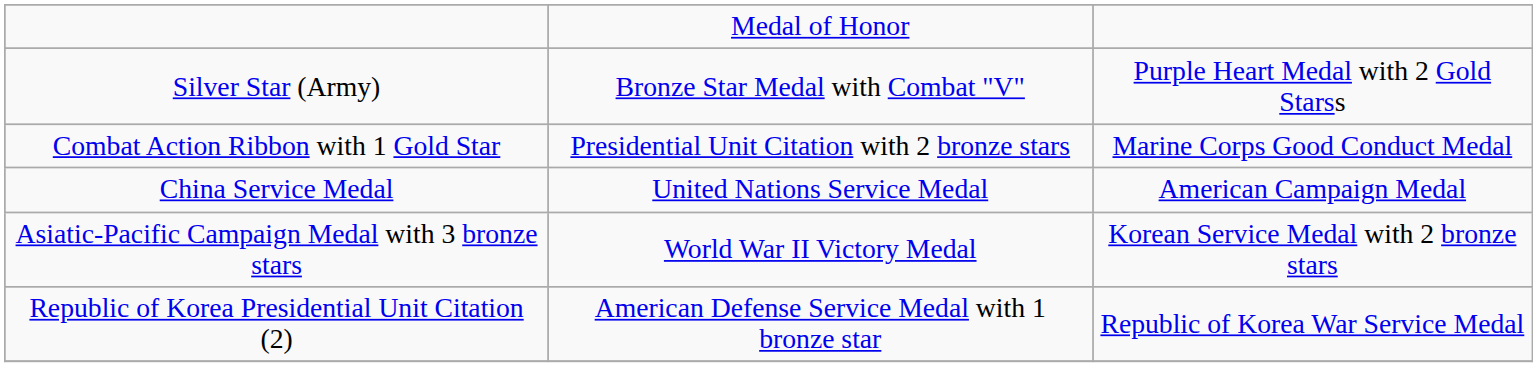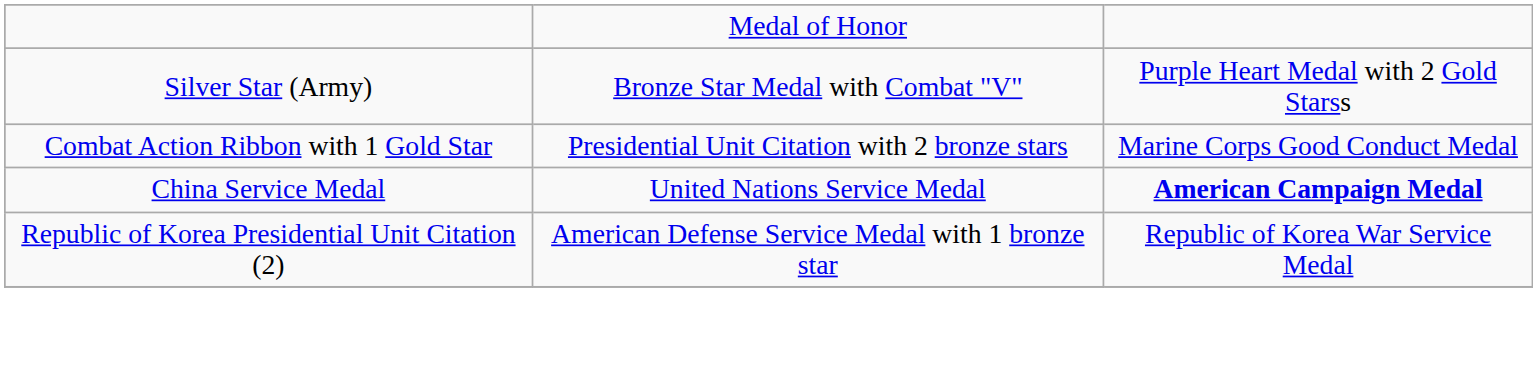(1312, 189) normal -> (1318, 189) bold
- row: (277, 248)
